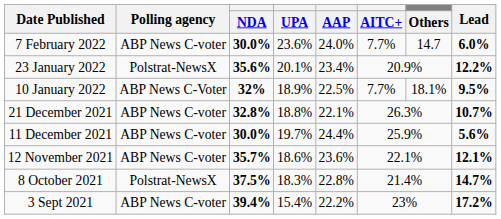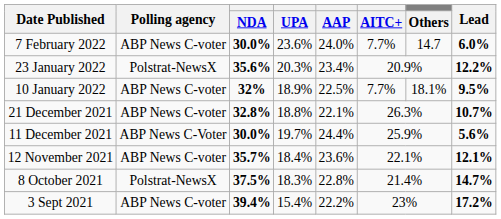(295, 67) 20.1% -> (295, 67) 20.3%
(173, 89) ABP News C-Voter -> (173, 89) ABP News C-voter
(173, 135) ABP News C-voter -> (173, 135) ABP News C-Voter
(295, 157) 18.6% -> (295, 157) 18.4%
